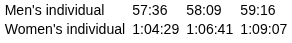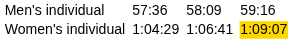(264, 29) no background -> (264, 29) gold background
